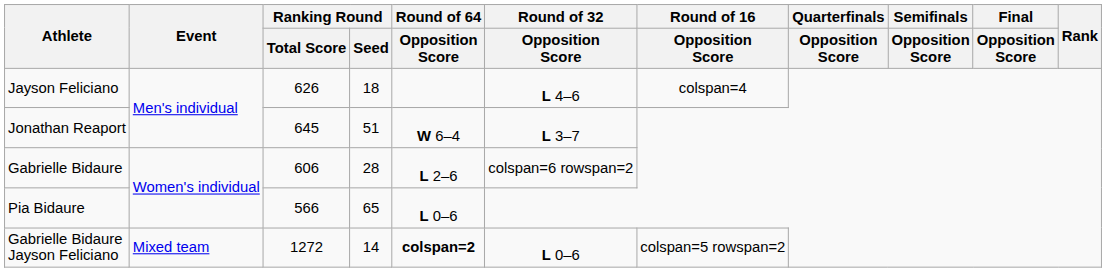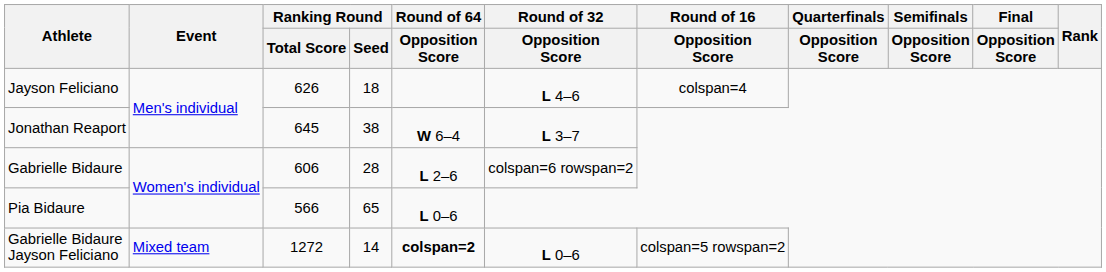(371, 128) 51 -> (371, 128) 38
